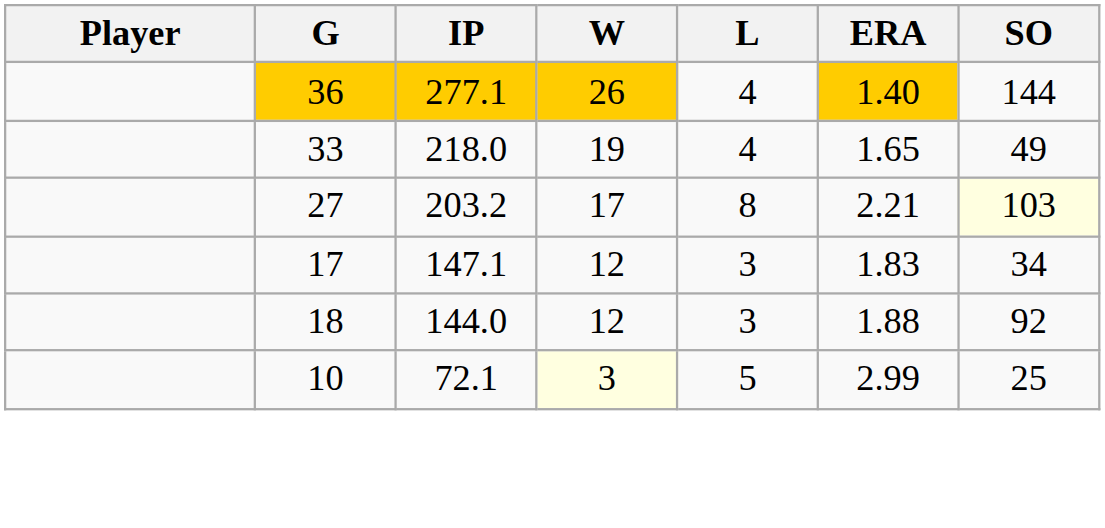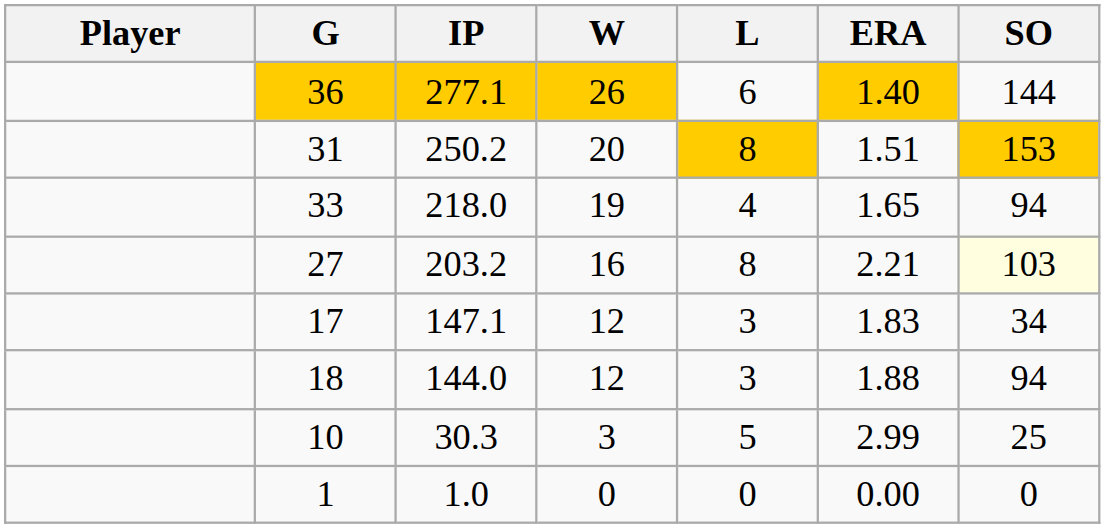(747, 90) 4 -> (747, 90) 6
+ row: (326, 148)
(1029, 148) 49 -> (1029, 206) 94
(607, 206) 17 -> (607, 263) 16
(1029, 321) 92 -> (1029, 378) 94
(466, 378) 72.1 -> (466, 436) 30.3
(607, 378) lightyellow background -> (607, 436) no background
+ row: (326, 494)
